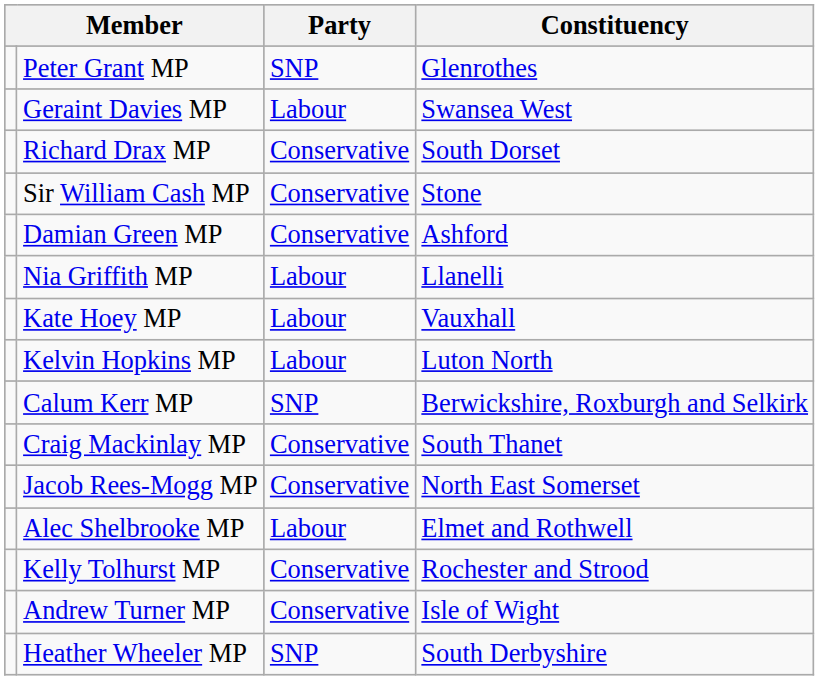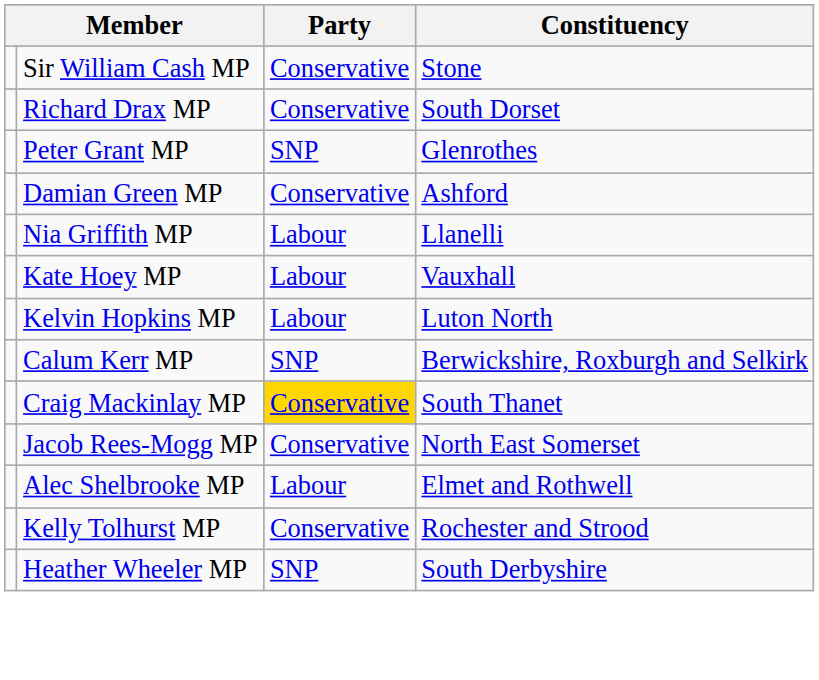rows swapped: (136, 192) <-> (106, 67)
- row: (125, 109)
(340, 444) no background -> (340, 402) gold background
- row: (126, 611)
